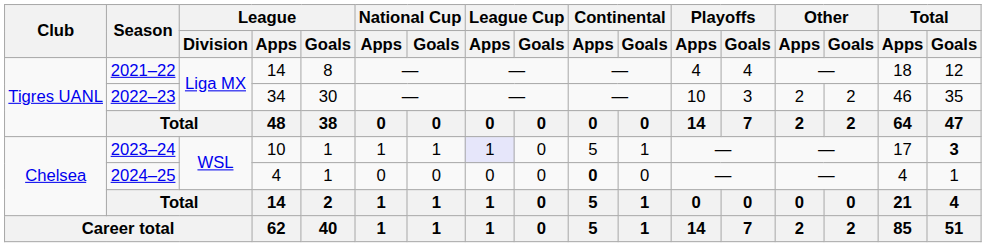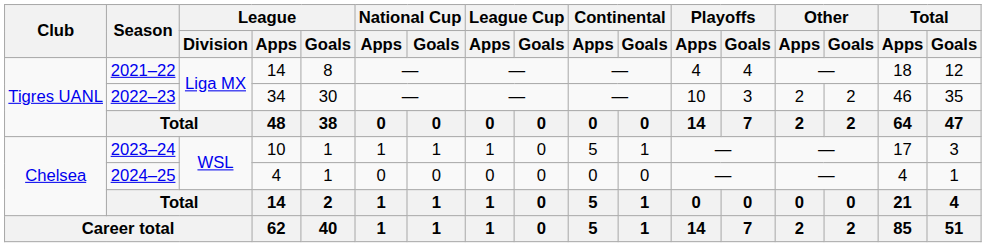(490, 149) lavender background -> (490, 149) no background
(954, 149) bold -> (954, 149) normal
(593, 176) bold -> (593, 176) normal
